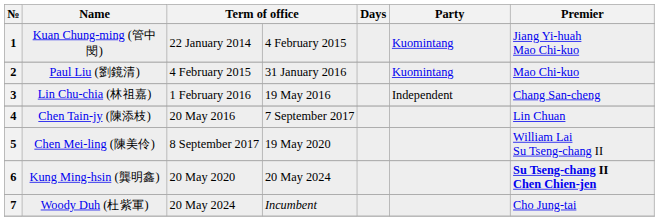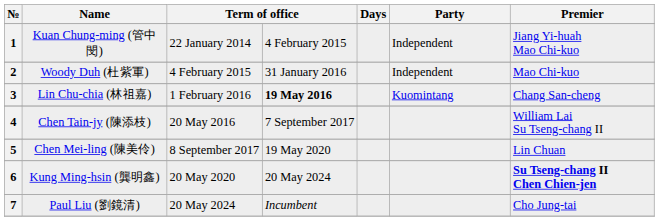(423, 43) Kuomintang -> (422, 43) Independent
(95, 72) Paul Liu (劉鏡清) -> (95, 72) Woody Duh (杜紫軍)
(423, 72) Kuomintang -> (422, 72) Independent
(298, 94) normal -> (298, 94) bold
(422, 94) Independent -> (423, 94) Kuomintang
(539, 116) Lin Chuan -> (558, 122) William Lai Su Tseng-chang II
(558, 144) William Lai Su Tseng-chang II -> (539, 150) Lin Chuan
(95, 204) Woody Duh (杜紫軍) -> (95, 204) Paul Liu (劉鏡清)
